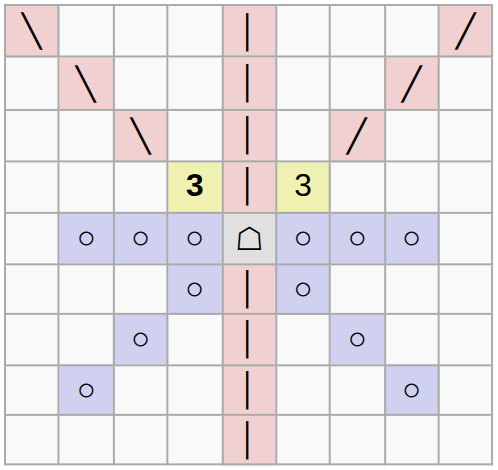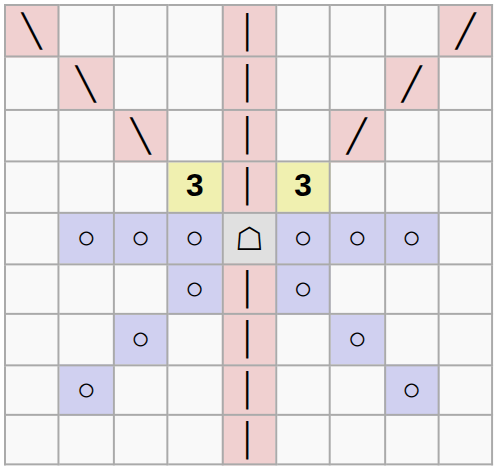(303, 186) normal -> (303, 186) bold
